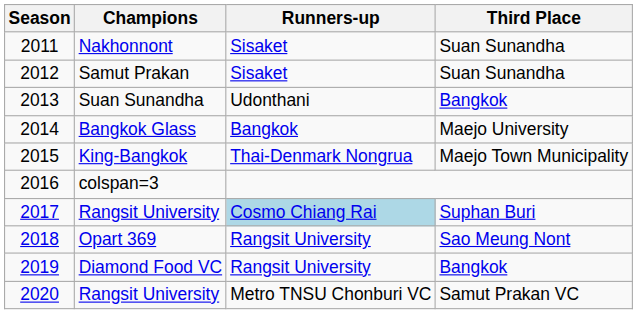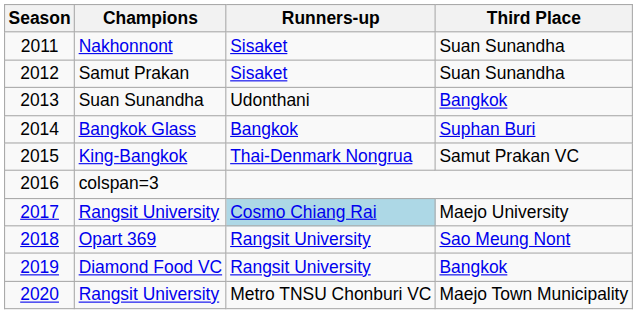(504, 128) Maejo University -> (487, 128) Suphan Buri
(534, 156) Maejo Town Municipality -> (509, 156) Samut Prakan VC
(487, 211) Suphan Buri -> (504, 211) Maejo University
(509, 294) Samut Prakan VC -> (534, 294) Maejo Town Municipality
